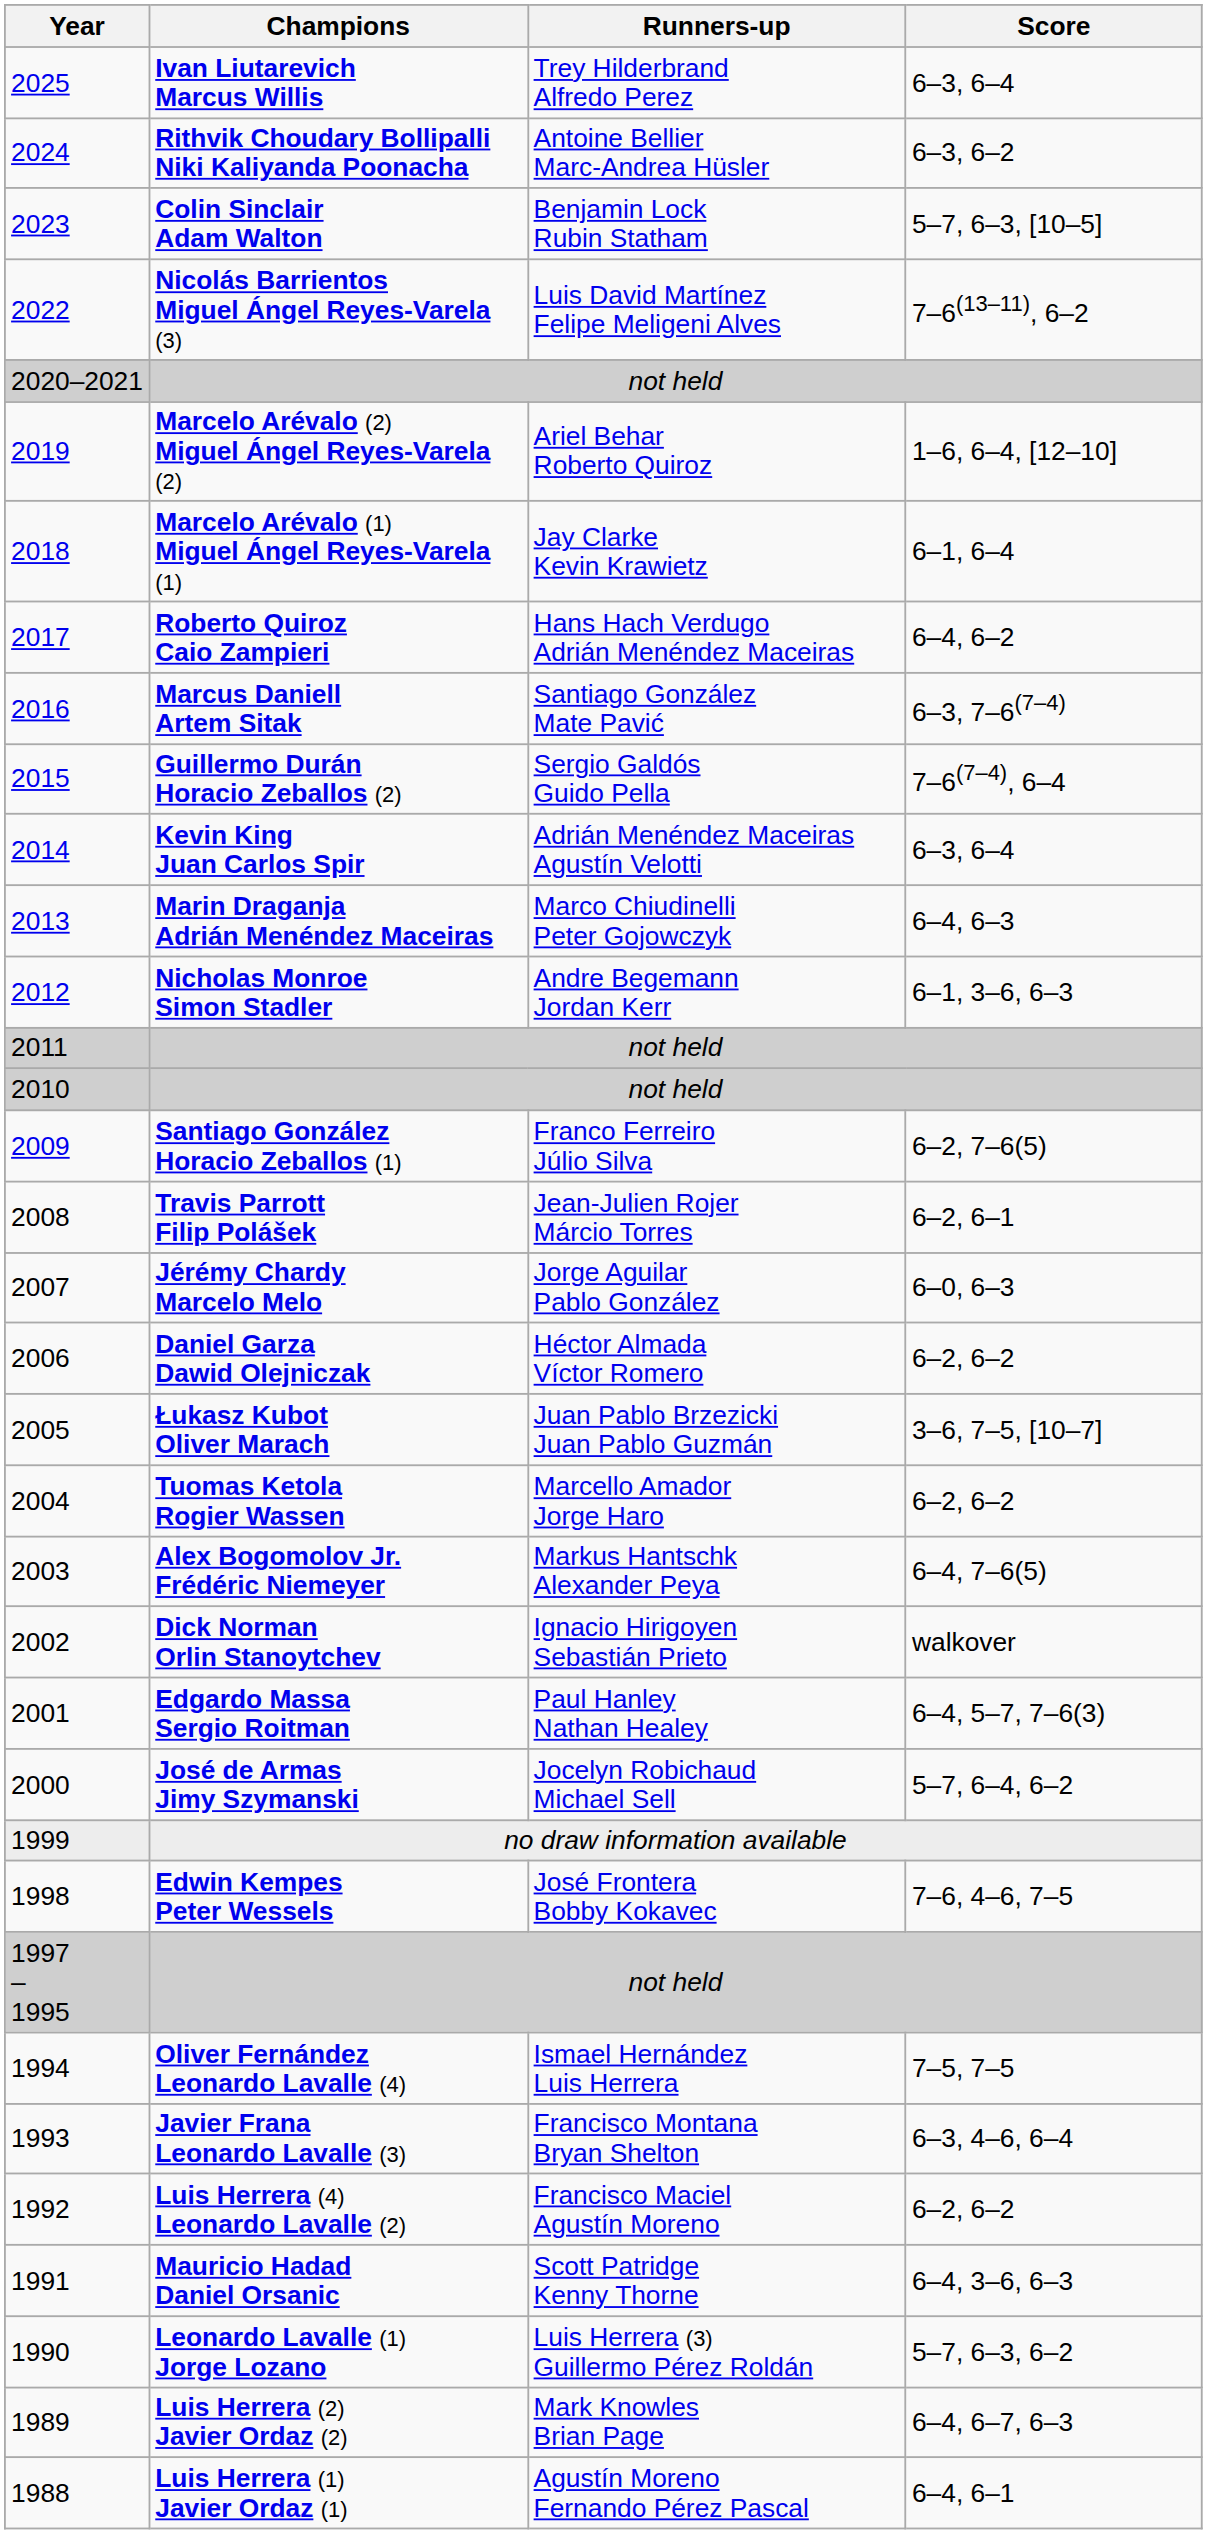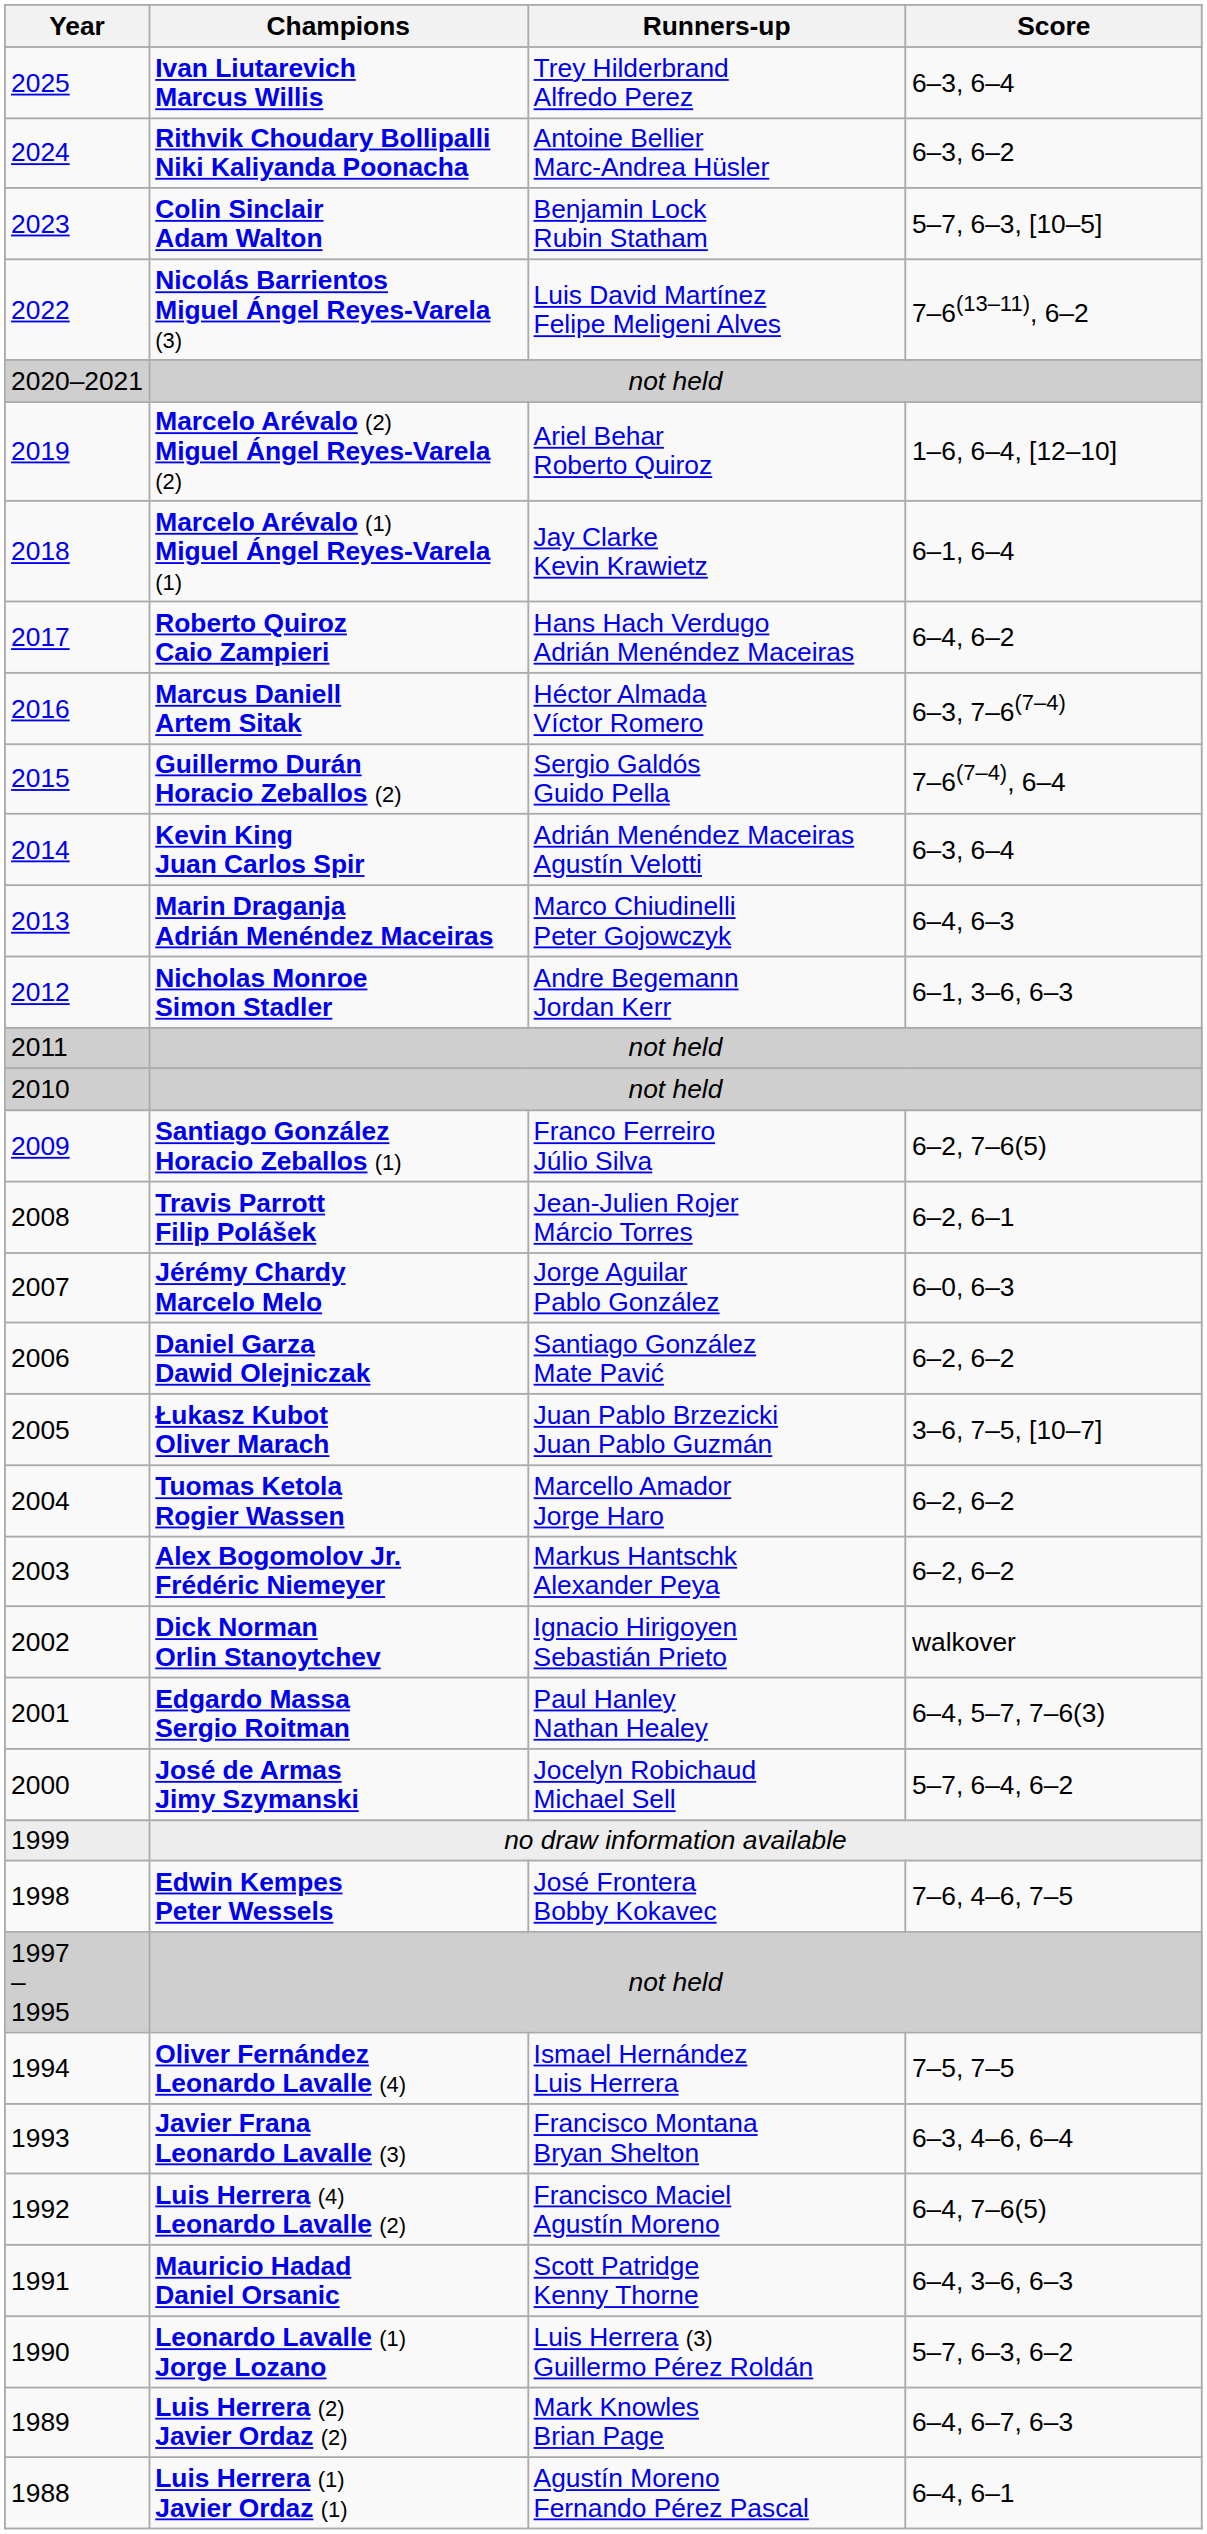(645, 708) Santiago González Mate Pavić -> (620, 708) Héctor Almada Víctor Romero
(620, 1359) Héctor Almada Víctor Romero -> (645, 1359) Santiago González Mate Pavić
(979, 1572) 6–4, 7–6(5) -> (963, 1572) 6–2, 6–2
(963, 2210) 6–2, 6–2 -> (979, 2210) 6–4, 7–6(5)
